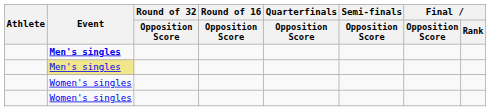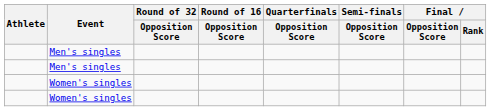(85, 52) bold -> (85, 52) normal
(85, 67) khaki background -> (85, 67) no background
